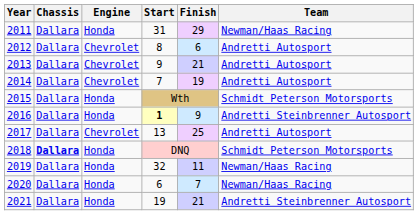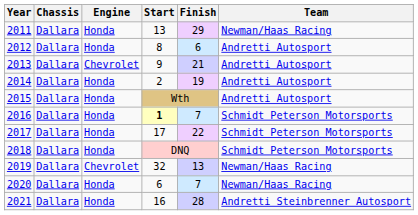(159, 30) 31 -> (159, 30) 13
(112, 47) Chevrolet -> (99, 47) Honda
(112, 81) Chevrolet -> (99, 81) Honda
(159, 81) 7 -> (159, 81) 2
(307, 98) Schmidt Peterson Motorsports -> (276, 98) Andretti Autosport
(198, 115) 9 -> (198, 115) 7
(316, 115) Andretti Steinbrenner Autosport -> (307, 115) Schmidt Peterson Motorsports
(112, 132) Chevrolet -> (99, 132) Honda
(159, 132) 13 -> (159, 132) 17
(198, 132) 25 -> (198, 132) 22
(276, 132) Andretti Autosport -> (307, 132) Schmidt Peterson Motorsports
(58, 149) bold -> (58, 149) normal
(99, 167) Honda -> (112, 167) Chevrolet
(198, 167) 11 -> (198, 167) 13
(159, 201) 19 -> (159, 201) 16
(198, 201) 21 -> (198, 201) 28
